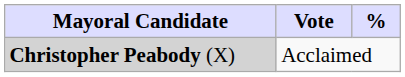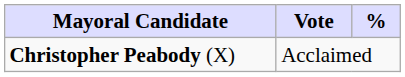(122, 54) lightgrey background -> (122, 54) no background
